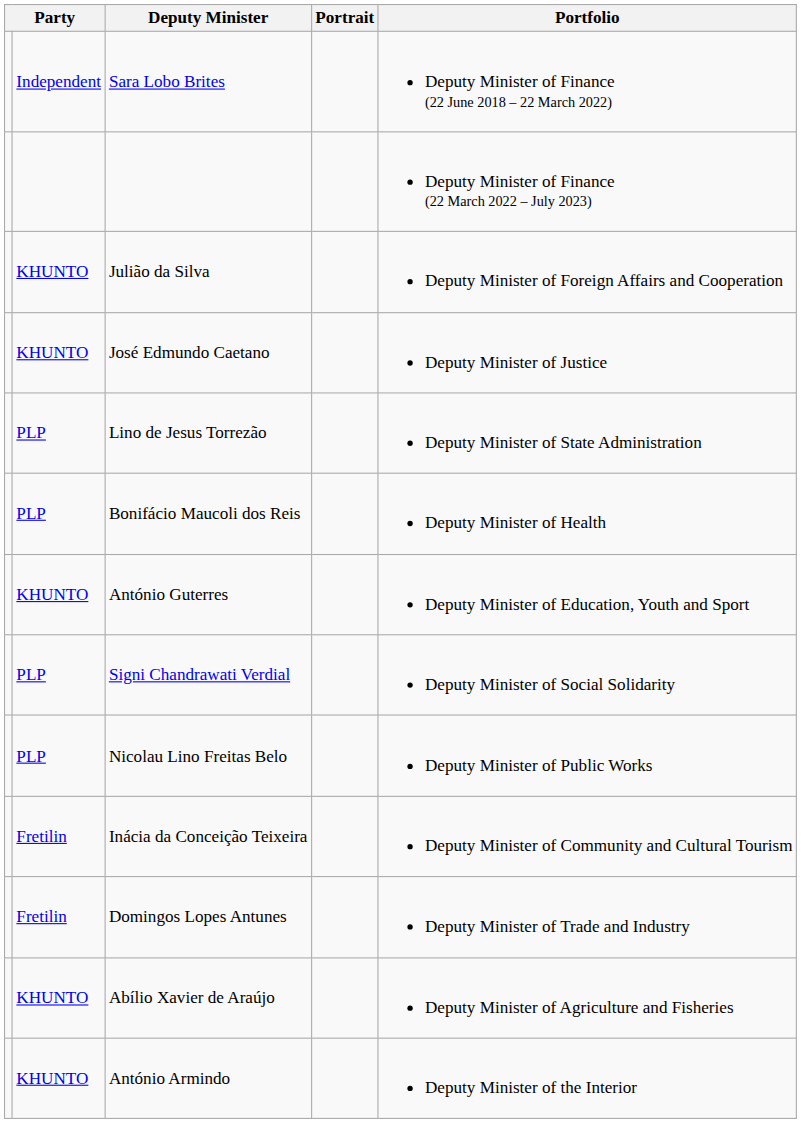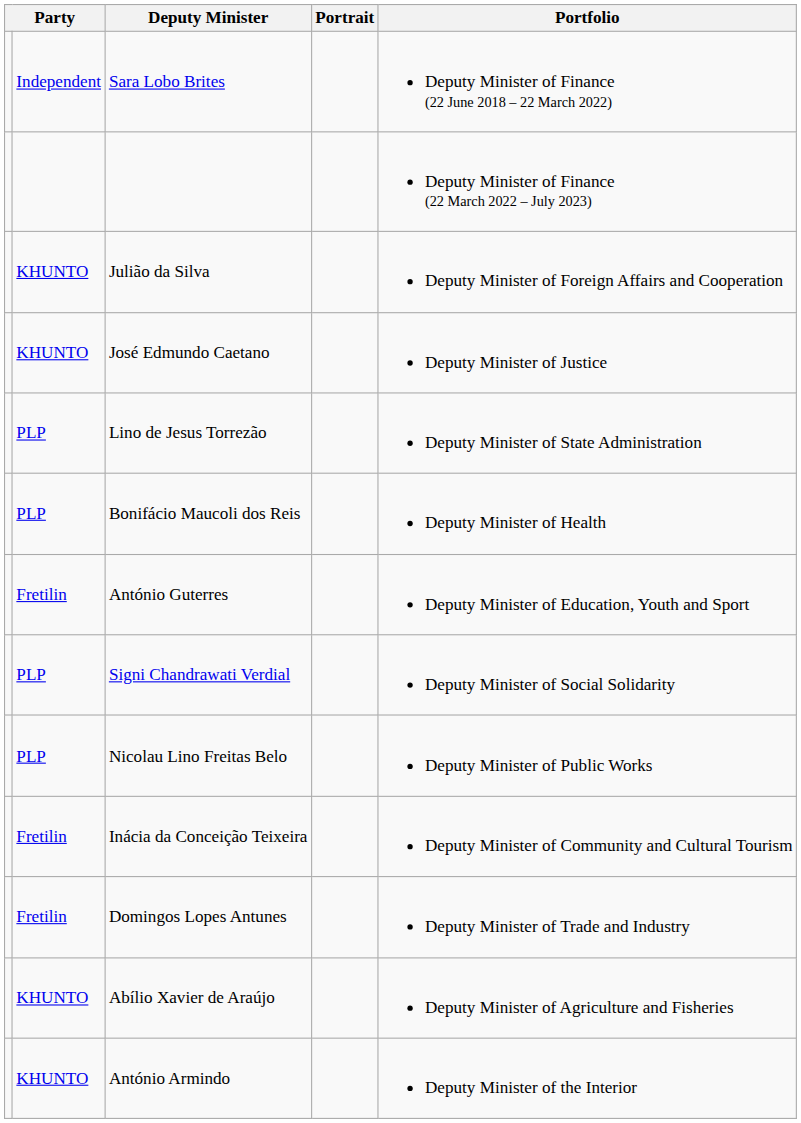(52, 594) KHUNTO -> (42, 594) Fretilin
